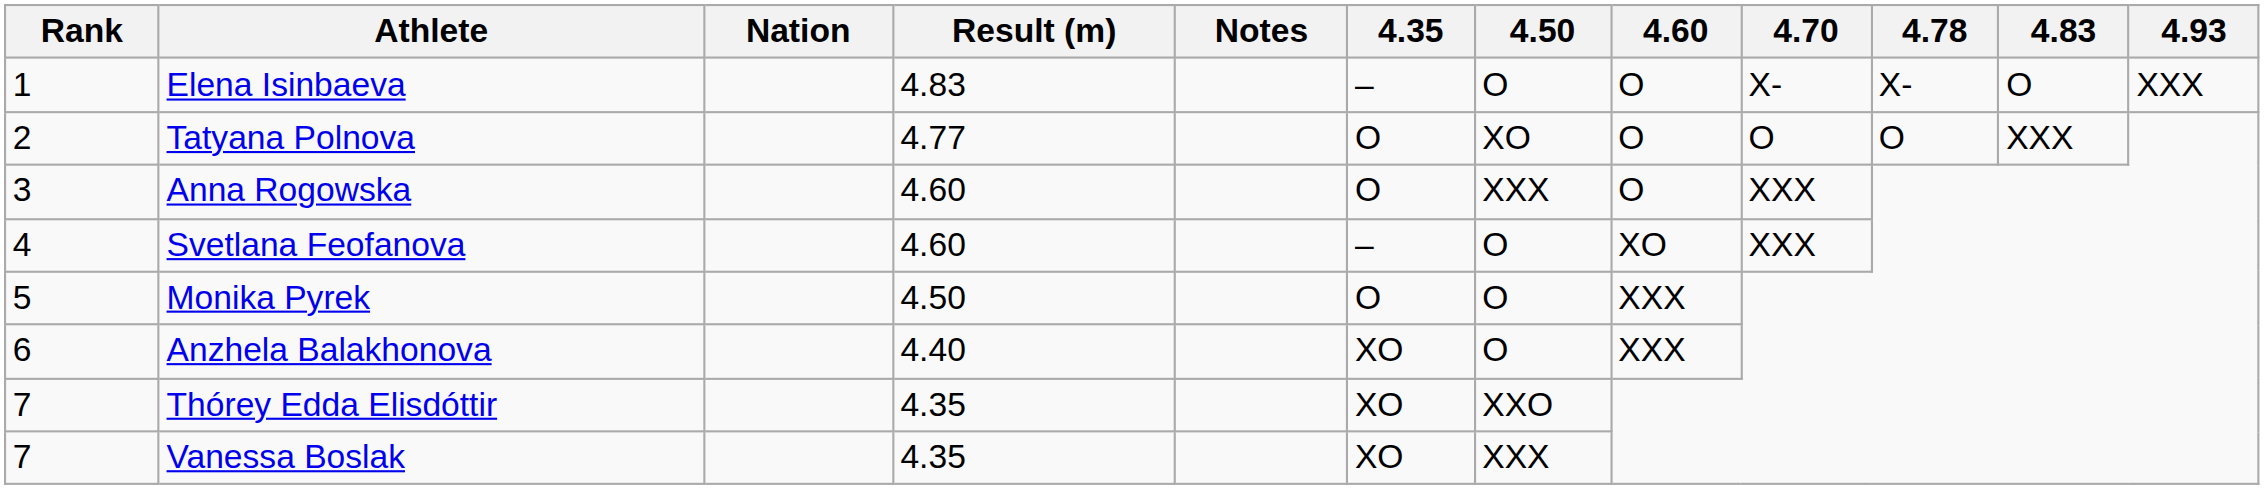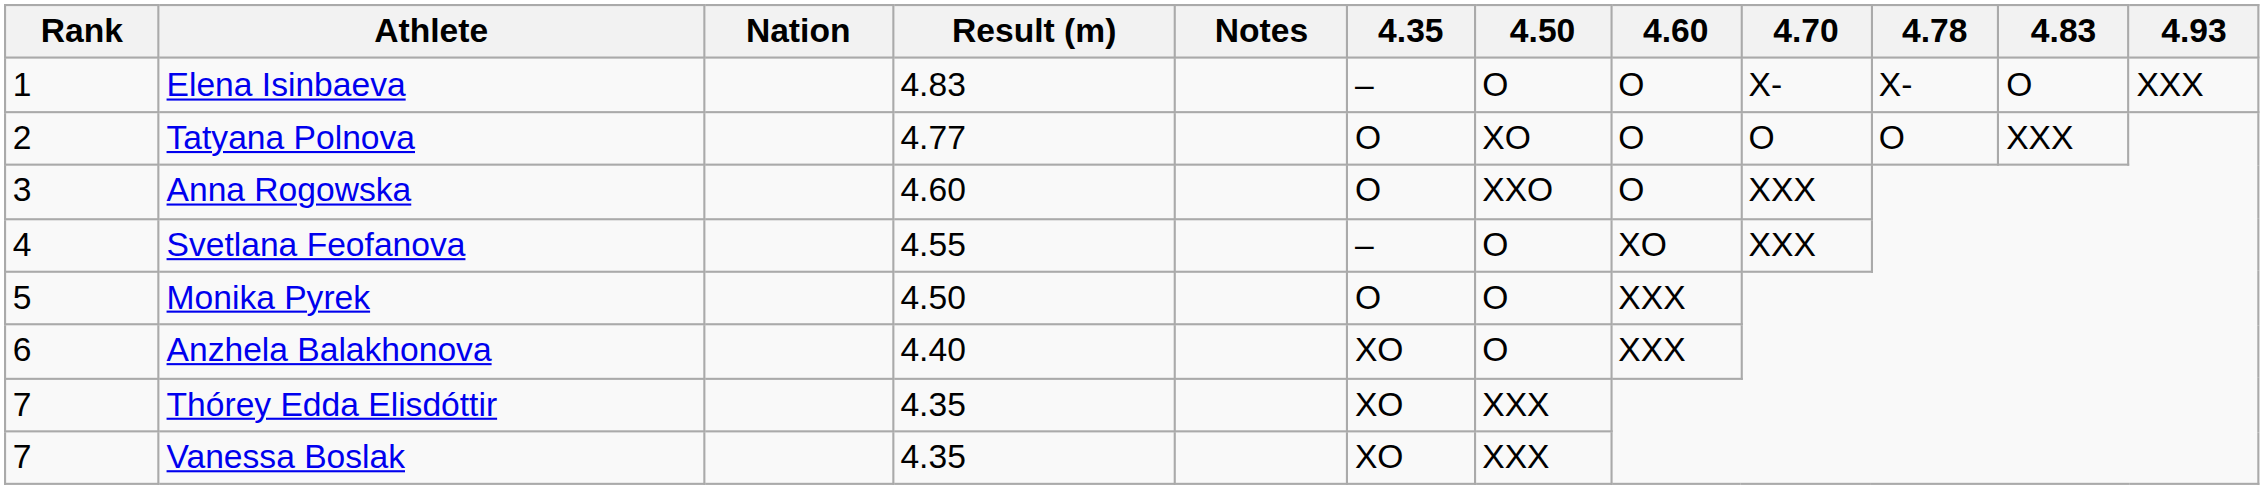(1516, 191) XXX -> (1518, 191) XXO
(933, 244) 4.60 -> (933, 244) 4.55
(1518, 404) XXO -> (1516, 404) XXX
